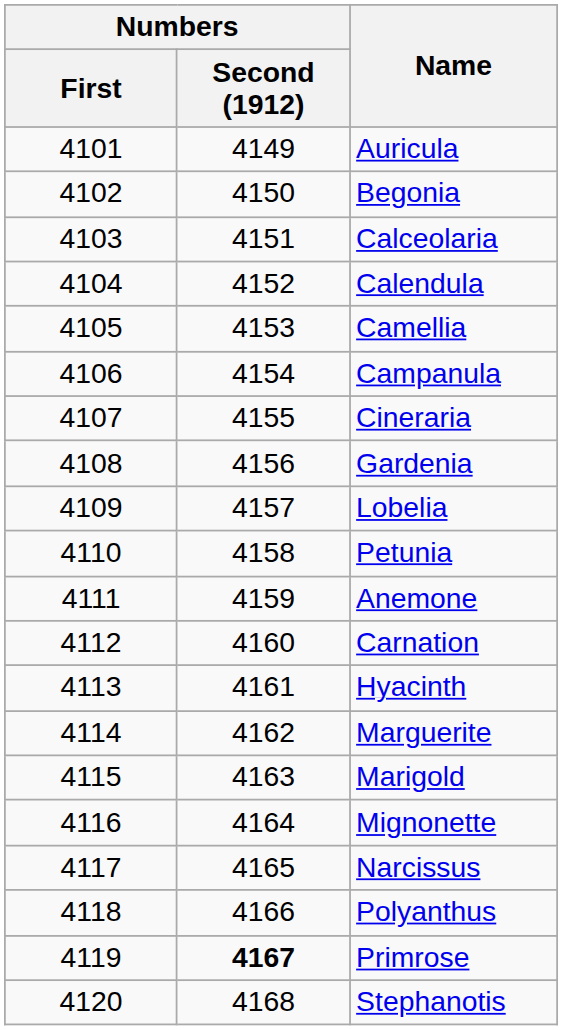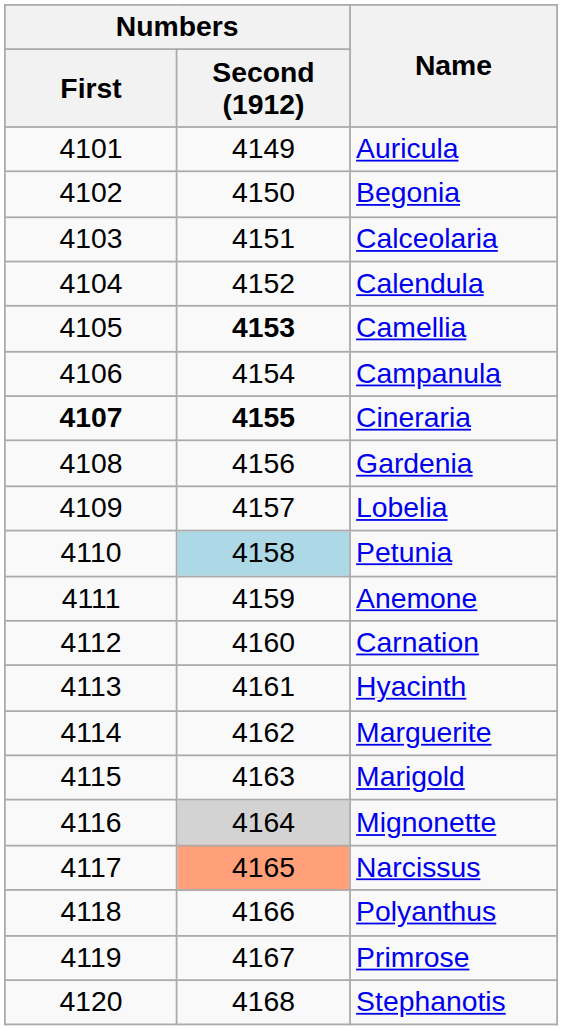(263, 328) normal -> (263, 328) bold
(91, 418) normal -> (91, 418) bold
(263, 418) normal -> (263, 418) bold
(263, 552) no background -> (263, 552) lightblue background
(263, 822) no background -> (263, 822) lightgrey background
(263, 867) no background -> (263, 867) lightsalmon background
(263, 957) bold -> (263, 957) normal
